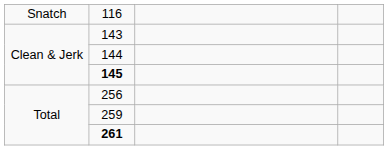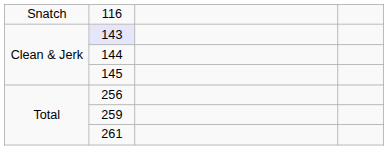(112, 34) no background -> (112, 34) lavender background
(112, 74) bold -> (112, 74) normal
(112, 134) bold -> (112, 134) normal
